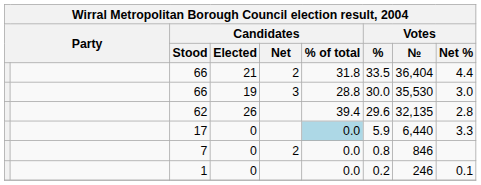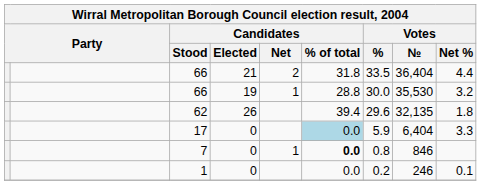(296, 92) 3 -> (296, 92) 1
(465, 92) 3.0 -> (465, 92) 3.2
(465, 112) 2.8 -> (465, 112) 1.8
(418, 131) 6,440 -> (418, 131) 6,404
(296, 151) 2 -> (296, 151) 1
(352, 151) normal -> (352, 151) bold
